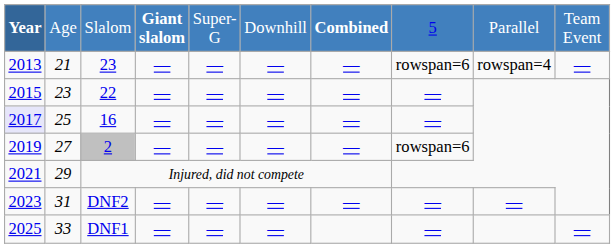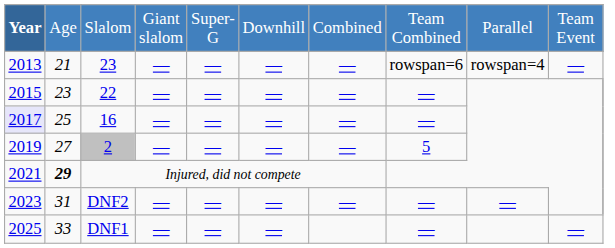(162, 28) bold -> (161, 28) normal
(351, 28) bold -> (347, 28) normal
(433, 28) 5 -> (426, 28) Team Combined
(433, 147) rowspan=6 -> (426, 147) 5
(63, 174) normal -> (63, 174) bold
